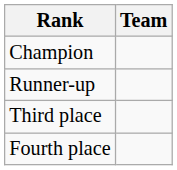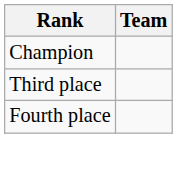- row: (52, 84)
